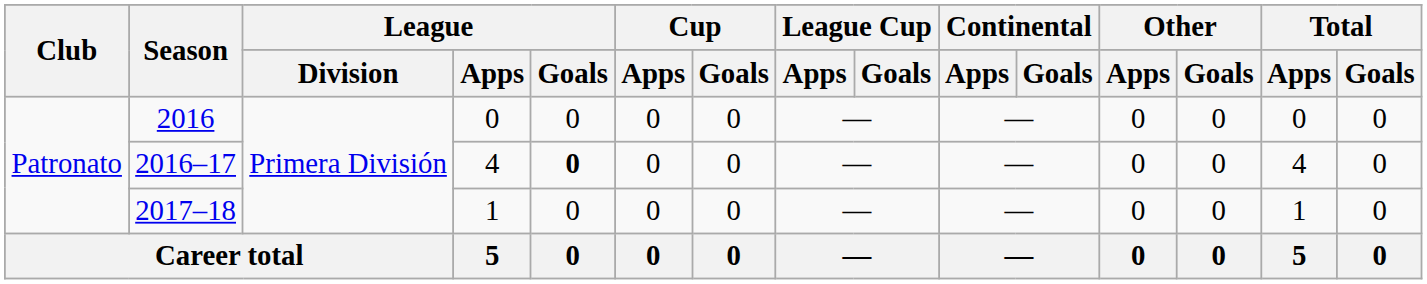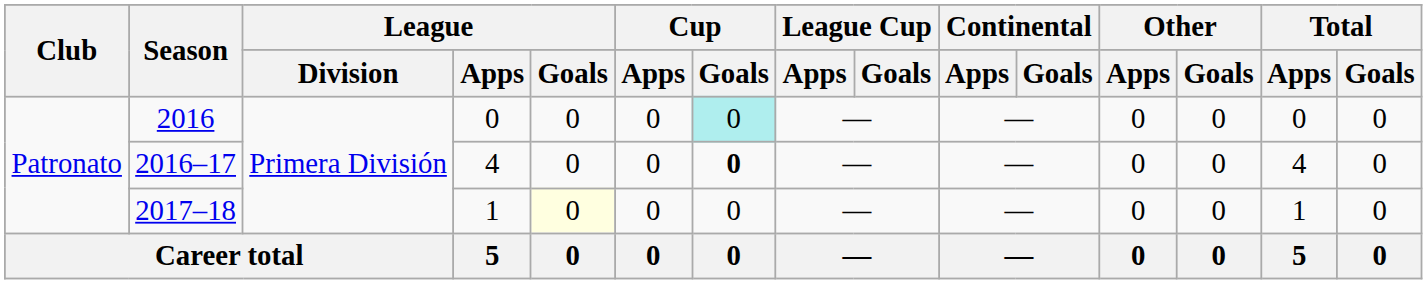(734, 118) no background -> (734, 118) paleturquoise background
(573, 164) bold -> (573, 164) normal
(734, 164) normal -> (734, 164) bold
(573, 210) no background -> (573, 210) lightyellow background
